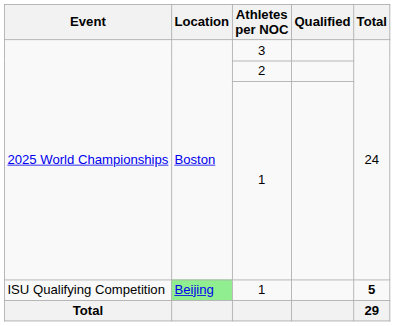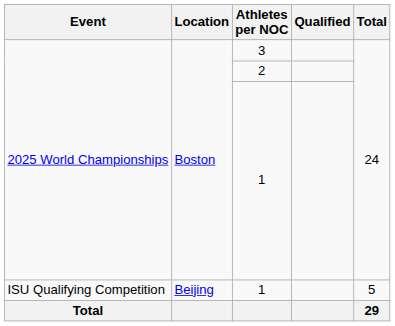(194, 290) lightgreen background -> (194, 290) no background
(372, 290) bold -> (372, 290) normal
